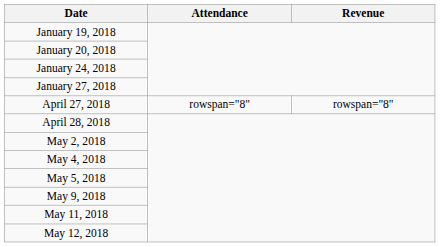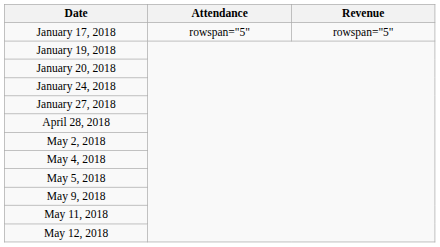+ row: (76, 31)
- row: (76, 104)
